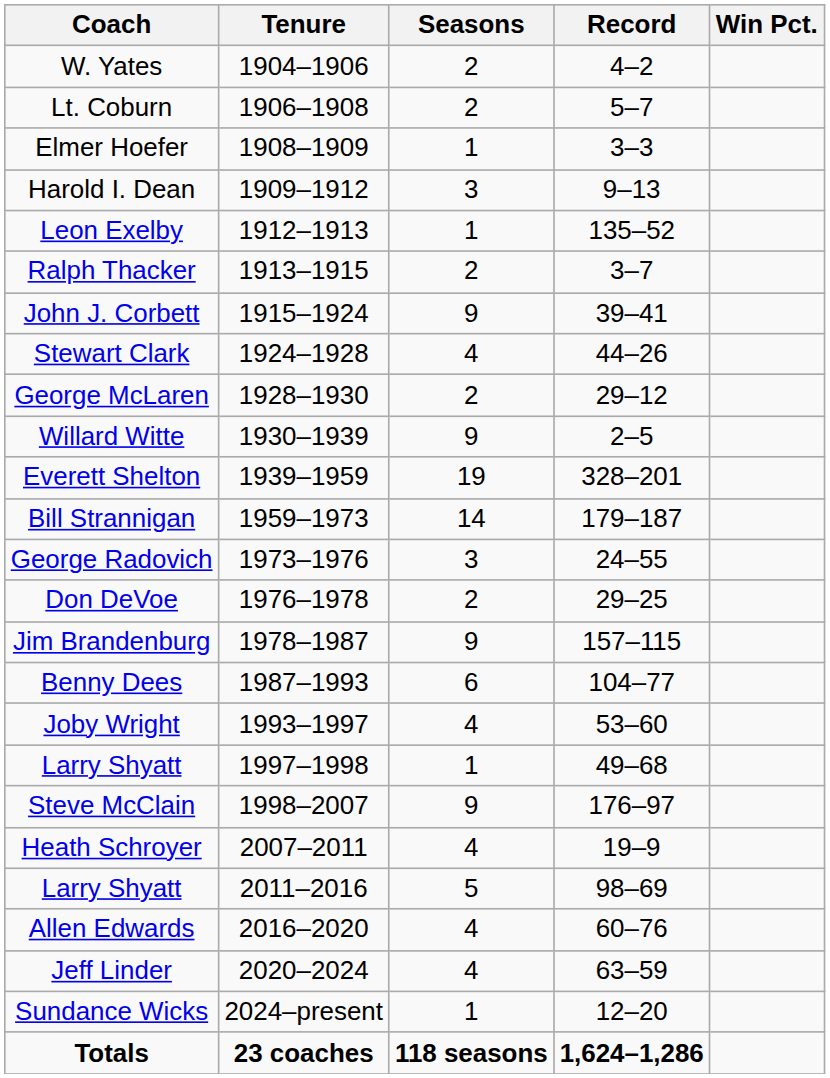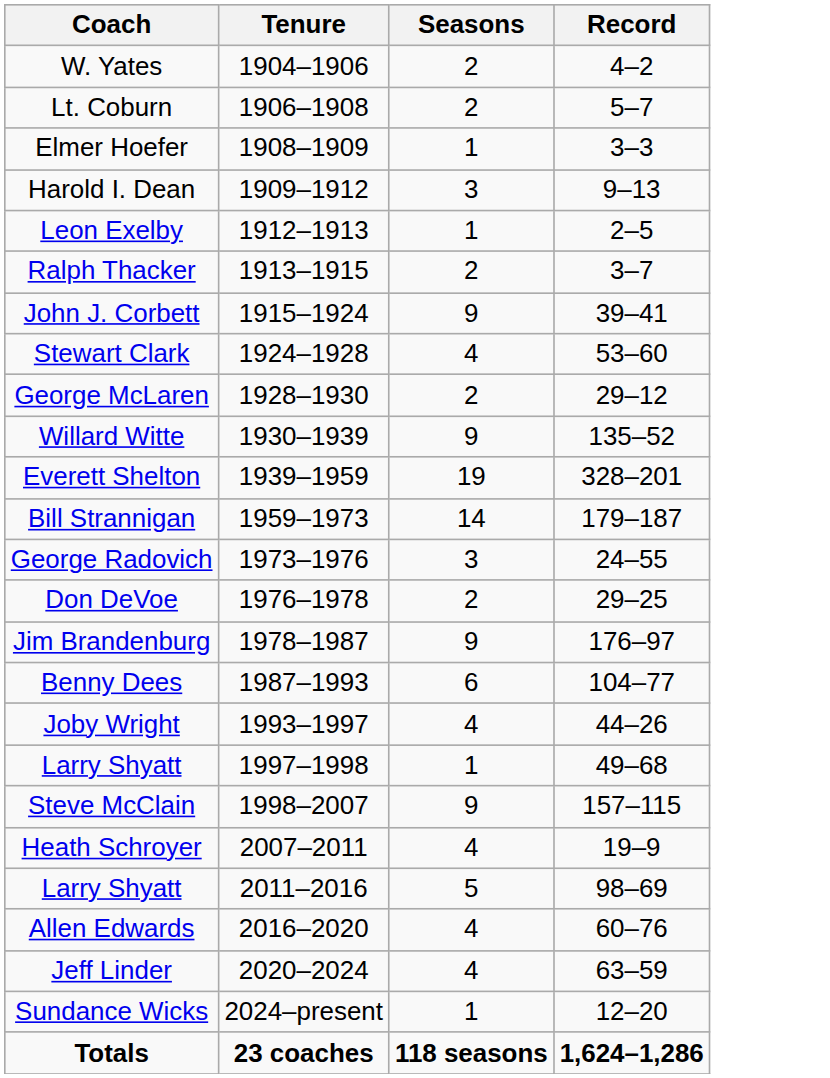- column: (767, 25)
(632, 230) 135–52 -> (632, 230) 2–5
(632, 353) 44–26 -> (632, 353) 53–60
(632, 436) 2–5 -> (632, 436) 135–52
(632, 641) 157–115 -> (632, 641) 176–97
(632, 723) 53–60 -> (632, 723) 44–26
(632, 806) 176–97 -> (632, 806) 157–115
